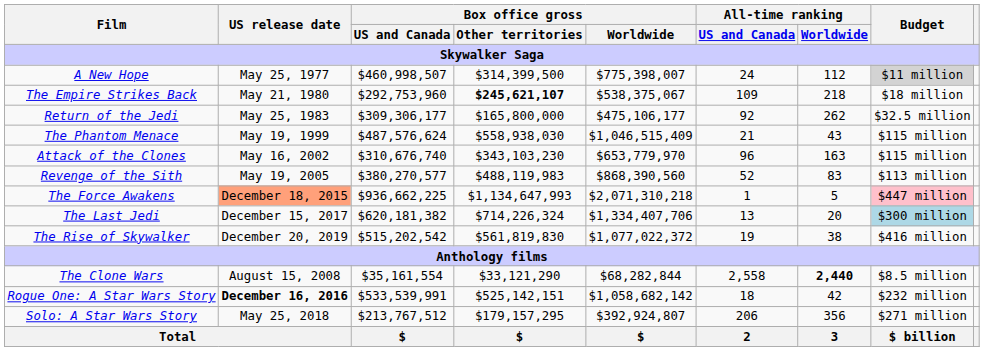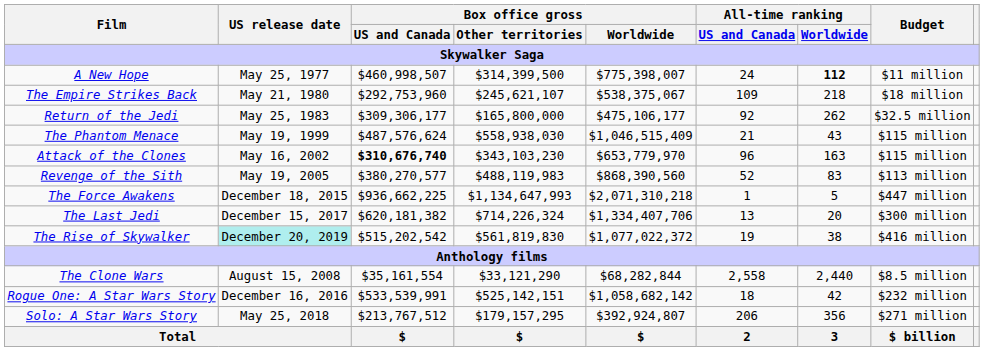(835, 75) normal -> (835, 75) bold
(922, 75) lightgrey background -> (922, 75) no background
(520, 95) bold -> (520, 95) normal
(402, 155) normal -> (402, 155) bold
(285, 196) lightsalmon background -> (285, 196) no background
(922, 196) pink background -> (922, 196) no background
(922, 216) lightblue background -> (922, 216) no background
(285, 236) no background -> (285, 236) paleturquoise background
(835, 276) bold -> (835, 276) normal
(285, 296) bold -> (285, 296) normal
